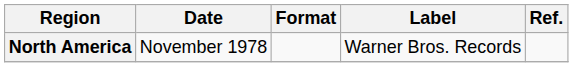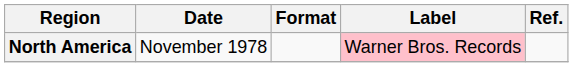(433, 47) no background -> (433, 47) pink background
